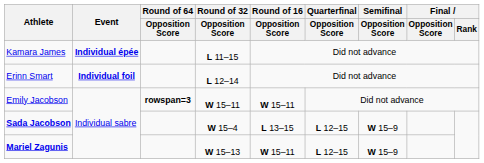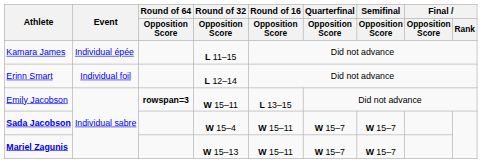(107, 53) bold -> (104, 53) normal
(107, 76) bold -> (106, 76) normal
(277, 105) W 15–11 -> (276, 105) L 13–15
(277, 128) L 13–15 -> (276, 128) W 15–11
(332, 128) L 12–15 -> (330, 128) W 15–7
(383, 128) W 15–9 -> (381, 128) W 15–7
(332, 152) L 12–15 -> (330, 152) W 15–7
(383, 152) W 15–9 -> (381, 152) W 15–7
